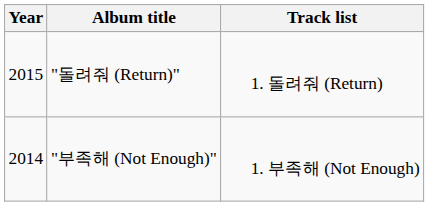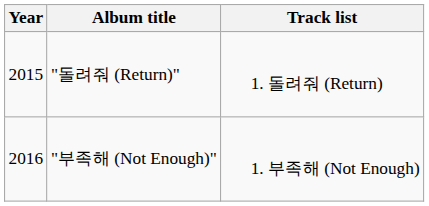(26, 158) 2014 -> (26, 158) 2016
